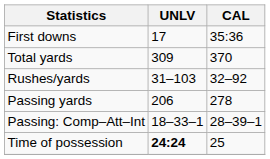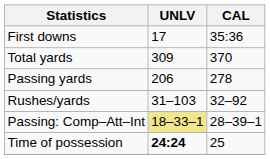rows swapped: (49, 79) <-> (50, 100)
(177, 122) no background -> (177, 122) khaki background
